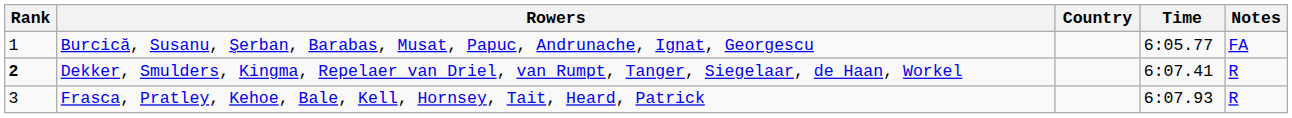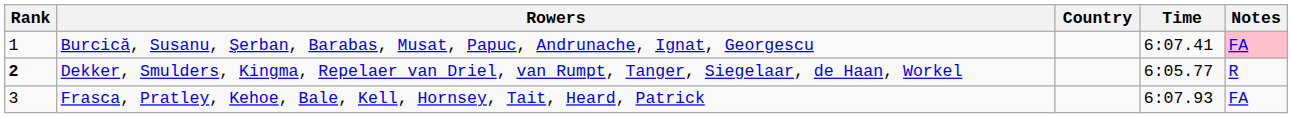(1178, 45) 6:05.77 -> (1178, 45) 6:07.41
(1238, 45) no background -> (1238, 45) pink background
(1178, 72) 6:07.41 -> (1178, 72) 6:05.77
(1233, 99) R -> (1238, 99) FA
